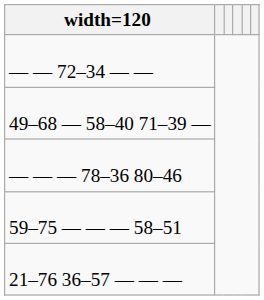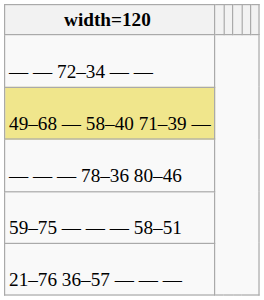(110, 123) no background -> (110, 123) khaki background
